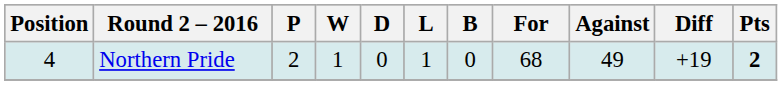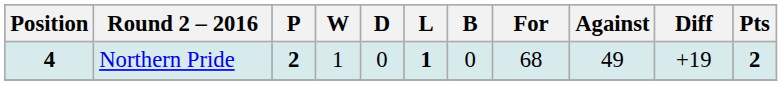(49, 60) normal -> (49, 60) bold
(294, 60) normal -> (294, 60) bold
(426, 60) normal -> (426, 60) bold
